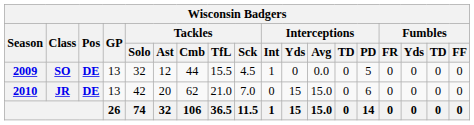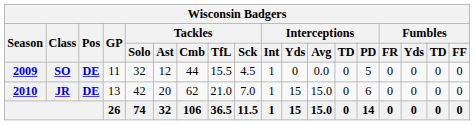(114, 71) 13 -> (114, 71) 11
(271, 91) 0 -> (271, 91) 1
